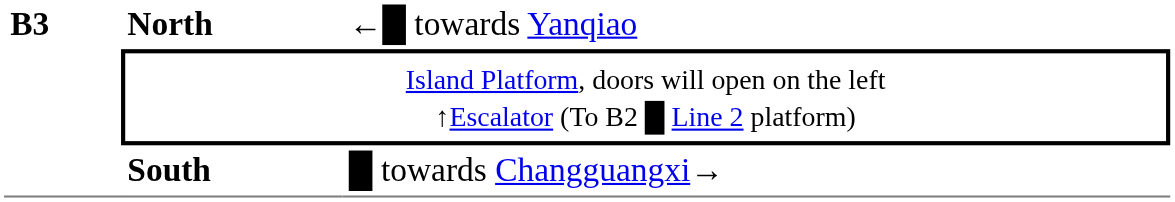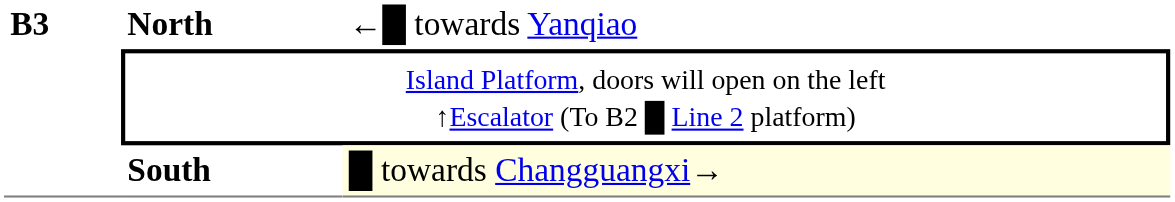(536, 169) no background -> (536, 169) lightyellow background
